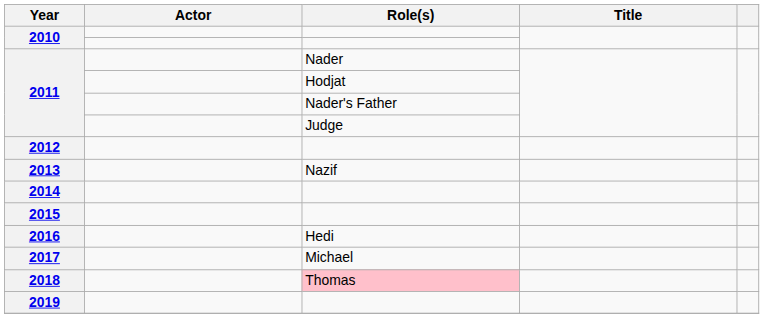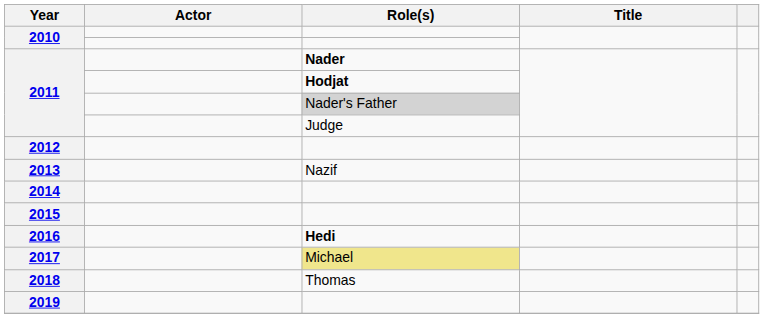(324, 59) normal -> (325, 59) bold
(325, 81) normal -> (327, 81) bold
(351, 103) no background -> (351, 103) lightgrey background
(319, 236) normal -> (320, 236) bold
(329, 258) no background -> (329, 258) khaki background
(330, 280) pink background -> (330, 280) no background
